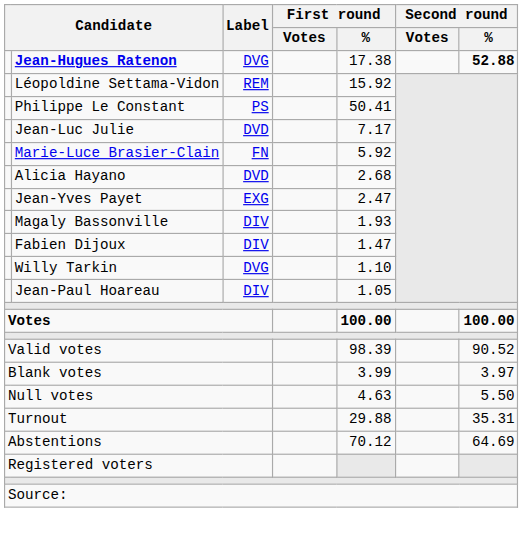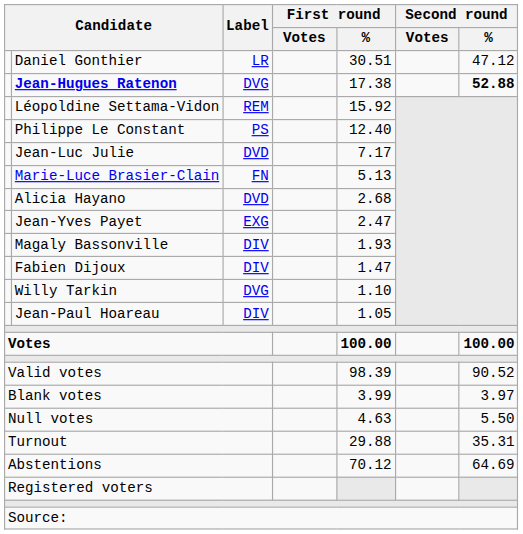+ row: (79, 62)
(370, 108) 50.41 -> (370, 131) 12.40
(375, 154) 5.92 -> (375, 177) 5.13
